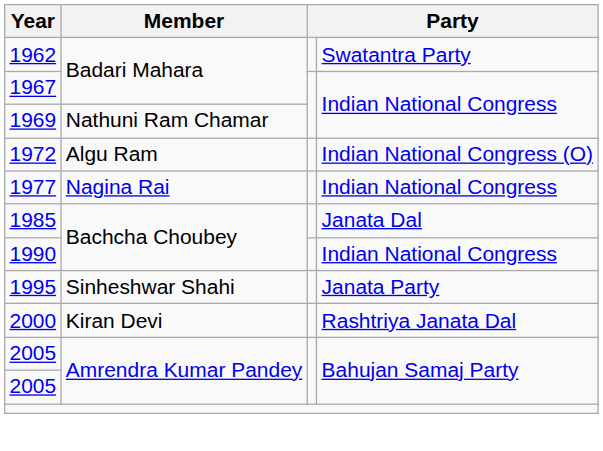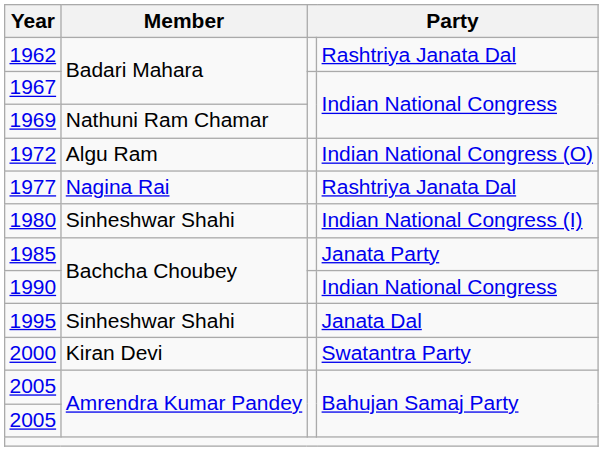(396, 54) Swatantra Party -> (419, 54) Rashtriya Janata Dal
(439, 187) Indian National Congress -> (419, 187) Rashtriya Janata Dal
+ row: (33, 220)
(372, 220) Janata Dal -> (380, 253) Janata Party
(380, 287) Janata Party -> (372, 320) Janata Dal
(419, 320) Rashtriya Janata Dal -> (396, 353) Swatantra Party
